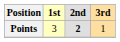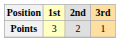(78, 28) bold -> (78, 28) normal
